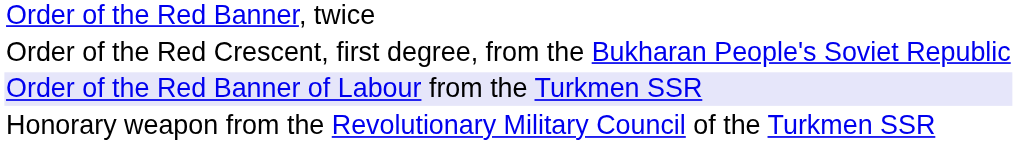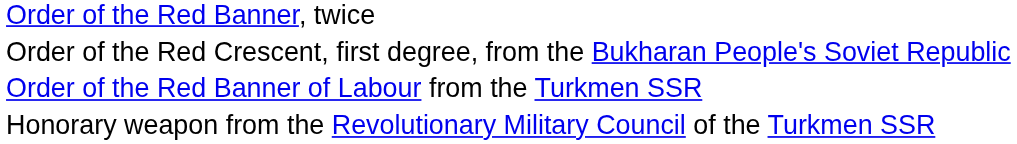(354, 88) lavender background -> (354, 88) no background
